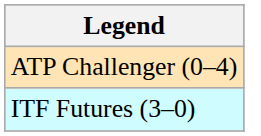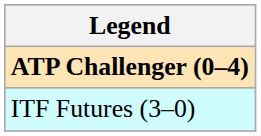(124, 66) normal -> (130, 66) bold
